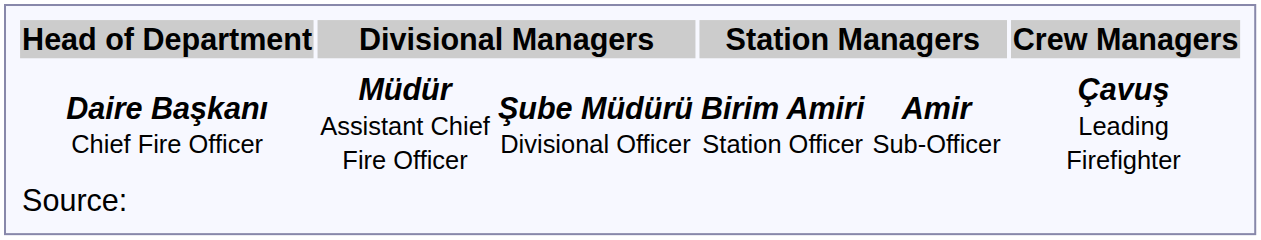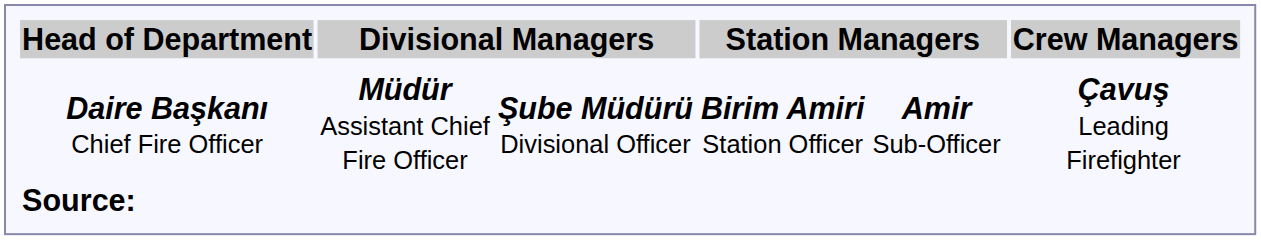(75, 200) normal -> (79, 200) bold
